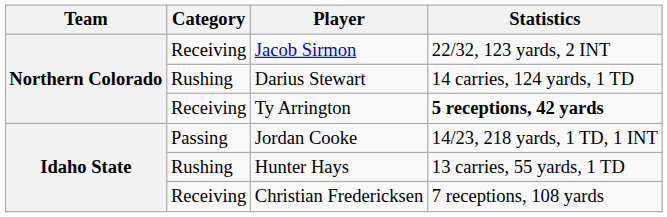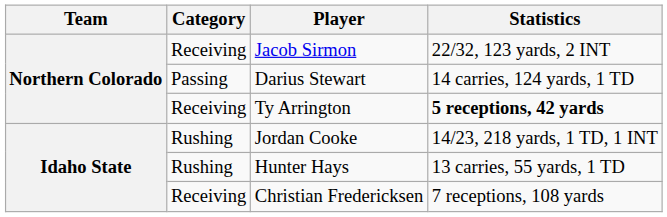(202, 78) Rushing -> (199, 78) Passing
(199, 137) Passing -> (202, 137) Rushing
